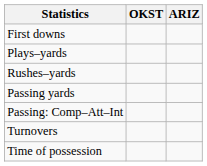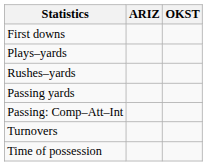columns swapped: (146, 14) <-> (184, 14)
